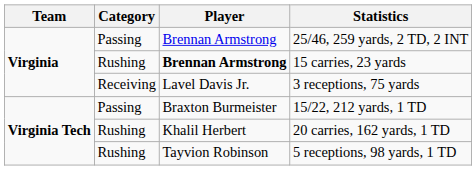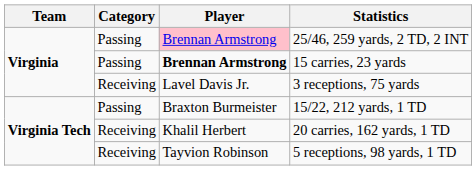(220, 39) no background -> (220, 39) pink background
(121, 61) Rushing -> (119, 61) Passing
(121, 130) Rushing -> (127, 130) Receiving
(121, 153) Rushing -> (127, 153) Receiving
